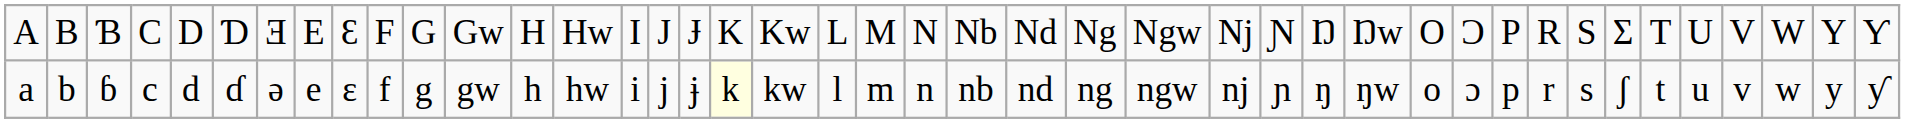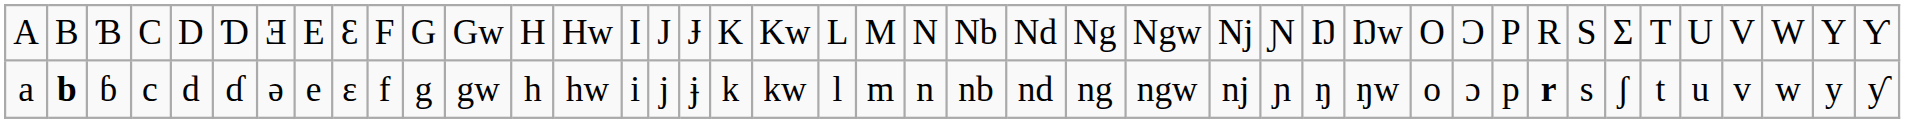(67, 88) normal -> (67, 88) bold
(730, 88) lightyellow background -> (730, 88) no background
(1549, 88) normal -> (1549, 88) bold
